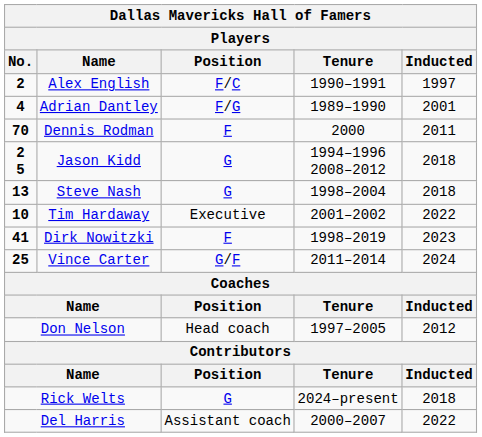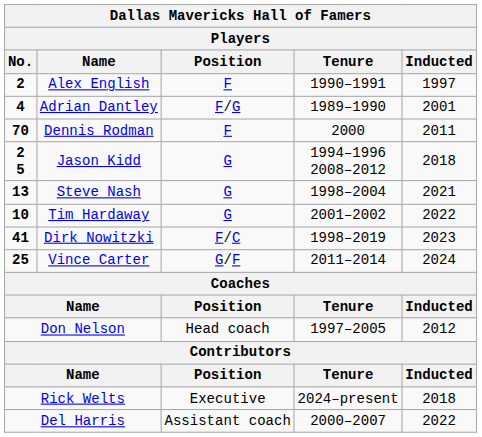(228, 85) F/C -> (228, 85) F
(439, 192) 2018 -> (439, 192) 2021
(228, 215) Executive -> (228, 215) G
(228, 238) F -> (228, 238) F/C
(228, 398) G -> (228, 398) Executive
